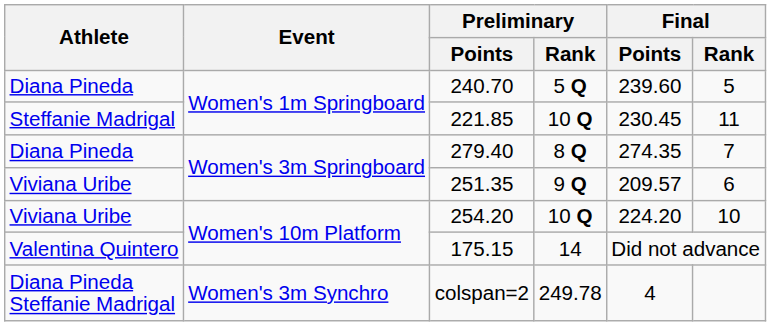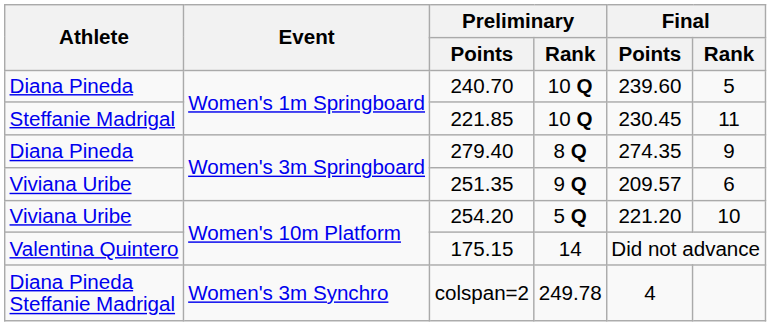(570, 86) 5 Q -> (570, 86) 10 Q
(729, 152) 7 -> (729, 152) 9
(570, 217) 10 Q -> (570, 217) 5 Q
(650, 217) 224.20 -> (650, 217) 221.20
